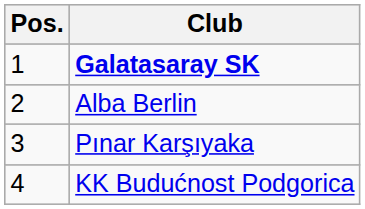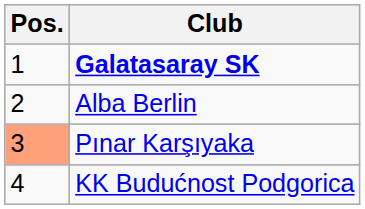(18, 143) no background -> (18, 143) lightsalmon background
